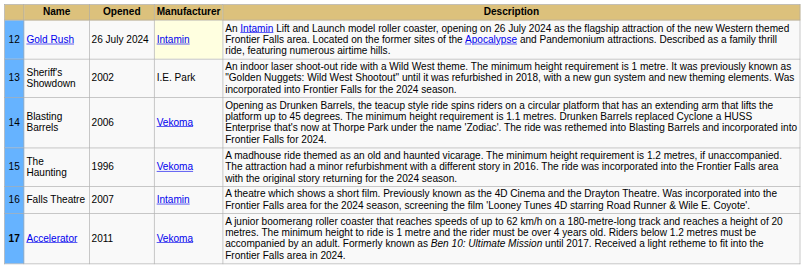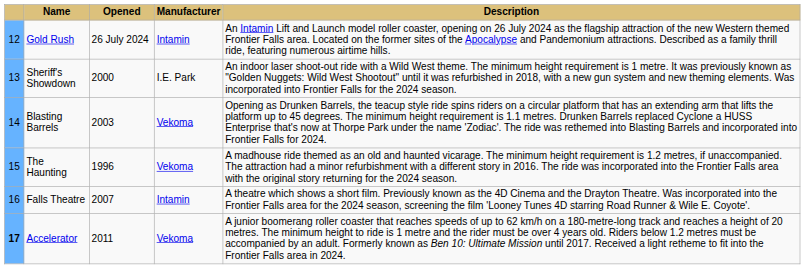(173, 39) lightyellow background -> (173, 39) no background
(103, 78) 2002 -> (103, 78) 2000
(103, 122) 2006 -> (103, 122) 2003
